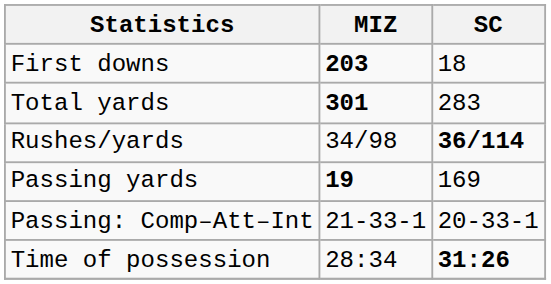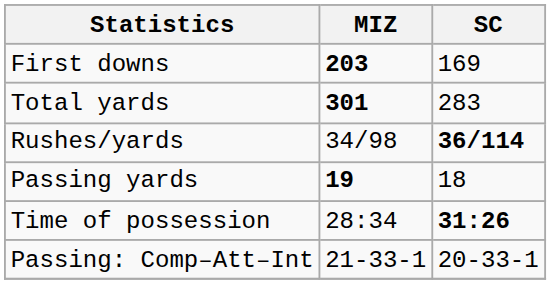(452, 64) 18 -> (459, 64) 169
(459, 181) 169 -> (452, 181) 18
rows swapped: (162, 221) <-> (141, 260)
